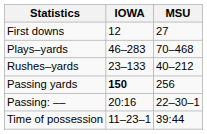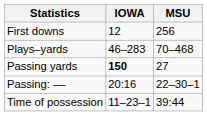(162, 31) 27 -> (165, 31) 256
- row: (43, 66)
(165, 84) 256 -> (162, 66) 27
